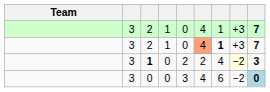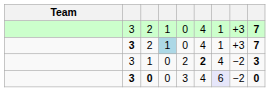(132, 45) normal -> (132, 45) bold
(167, 45) no background -> (167, 45) lightblue background
(203, 45) lightsalmon background -> (203, 45) no background
(221, 45) bold -> (221, 45) normal
(150, 62) bold -> (150, 62) normal
(203, 62) normal -> (203, 62) bold
(239, 62) lightyellow background -> (239, 62) no background
(132, 78) normal -> (132, 78) bold
(150, 78) normal -> (150, 78) bold
(221, 78) no background -> (221, 78) lavender background
(256, 78) lightblue background -> (256, 78) no background
